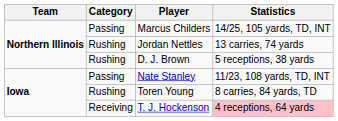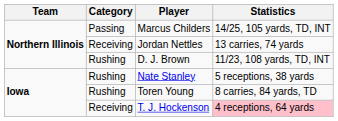(107, 44) Rushing -> (111, 44) Receiving
(265, 60) 5 receptions, 38 yards -> (272, 60) 11/23, 108 yards, TD, INT
(106, 76) Passing -> (107, 76) Rushing
(272, 76) 11/23, 108 yards, TD, INT -> (265, 76) 5 receptions, 38 yards
